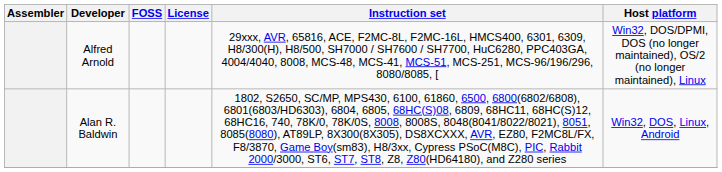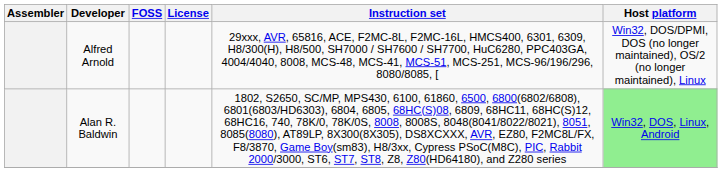(660, 128) no background -> (660, 128) lightgreen background
